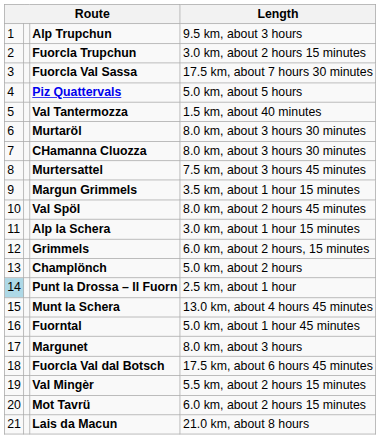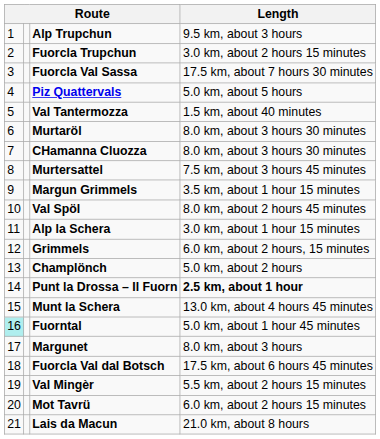(14, 287) lightblue background -> (14, 287) no background
(240, 287) normal -> (243, 287) bold
(14, 326) no background -> (14, 326) paleturquoise background
